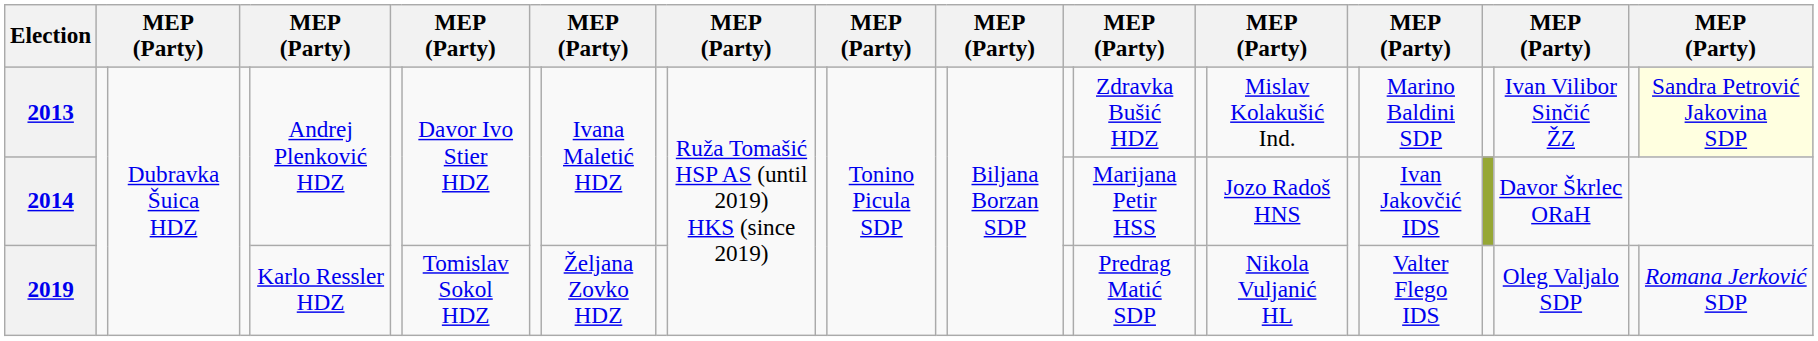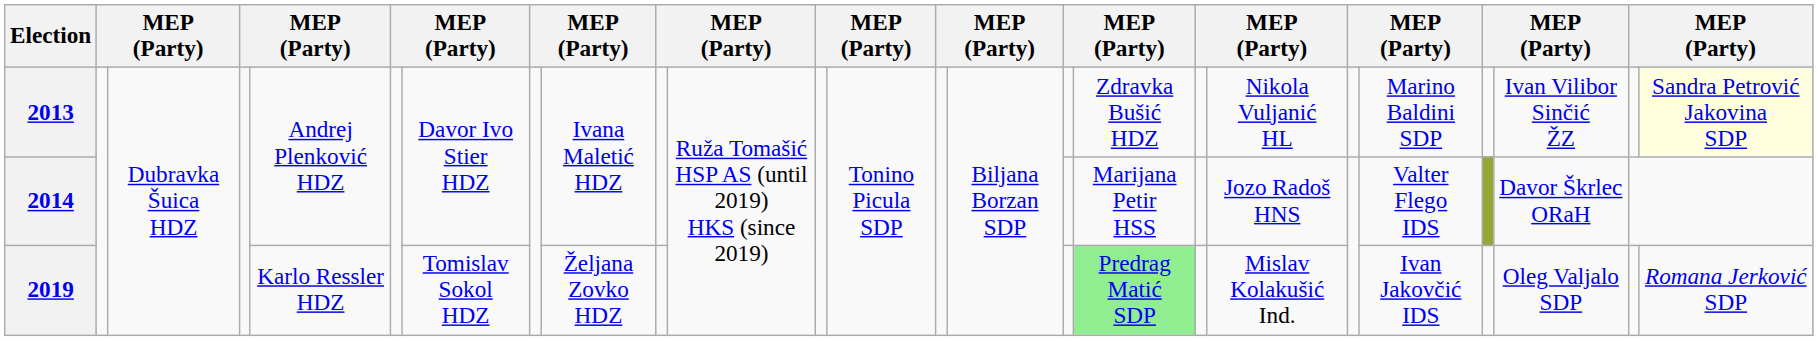(1277, 111) Mislav Kolakušić Ind. -> (1277, 111) Nikola Vuljanić HL
(1421, 200) Ivan Jakovčić IDS -> (1421, 200) Valter Flego IDS
(1135, 289) no background -> (1135, 289) lightgreen background
(1277, 289) Nikola Vuljanić HL -> (1277, 289) Mislav Kolakušić Ind.
(1421, 289) Valter Flego IDS -> (1421, 289) Ivan Jakovčić IDS
